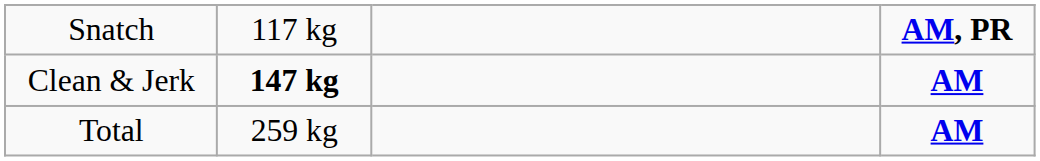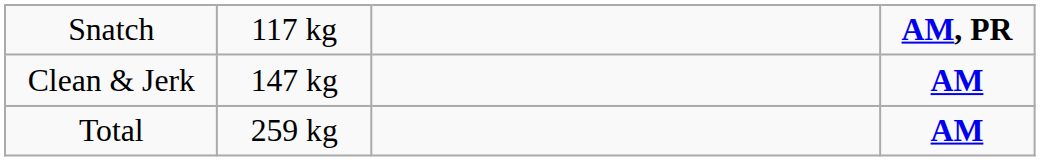(294, 79) bold -> (294, 79) normal
